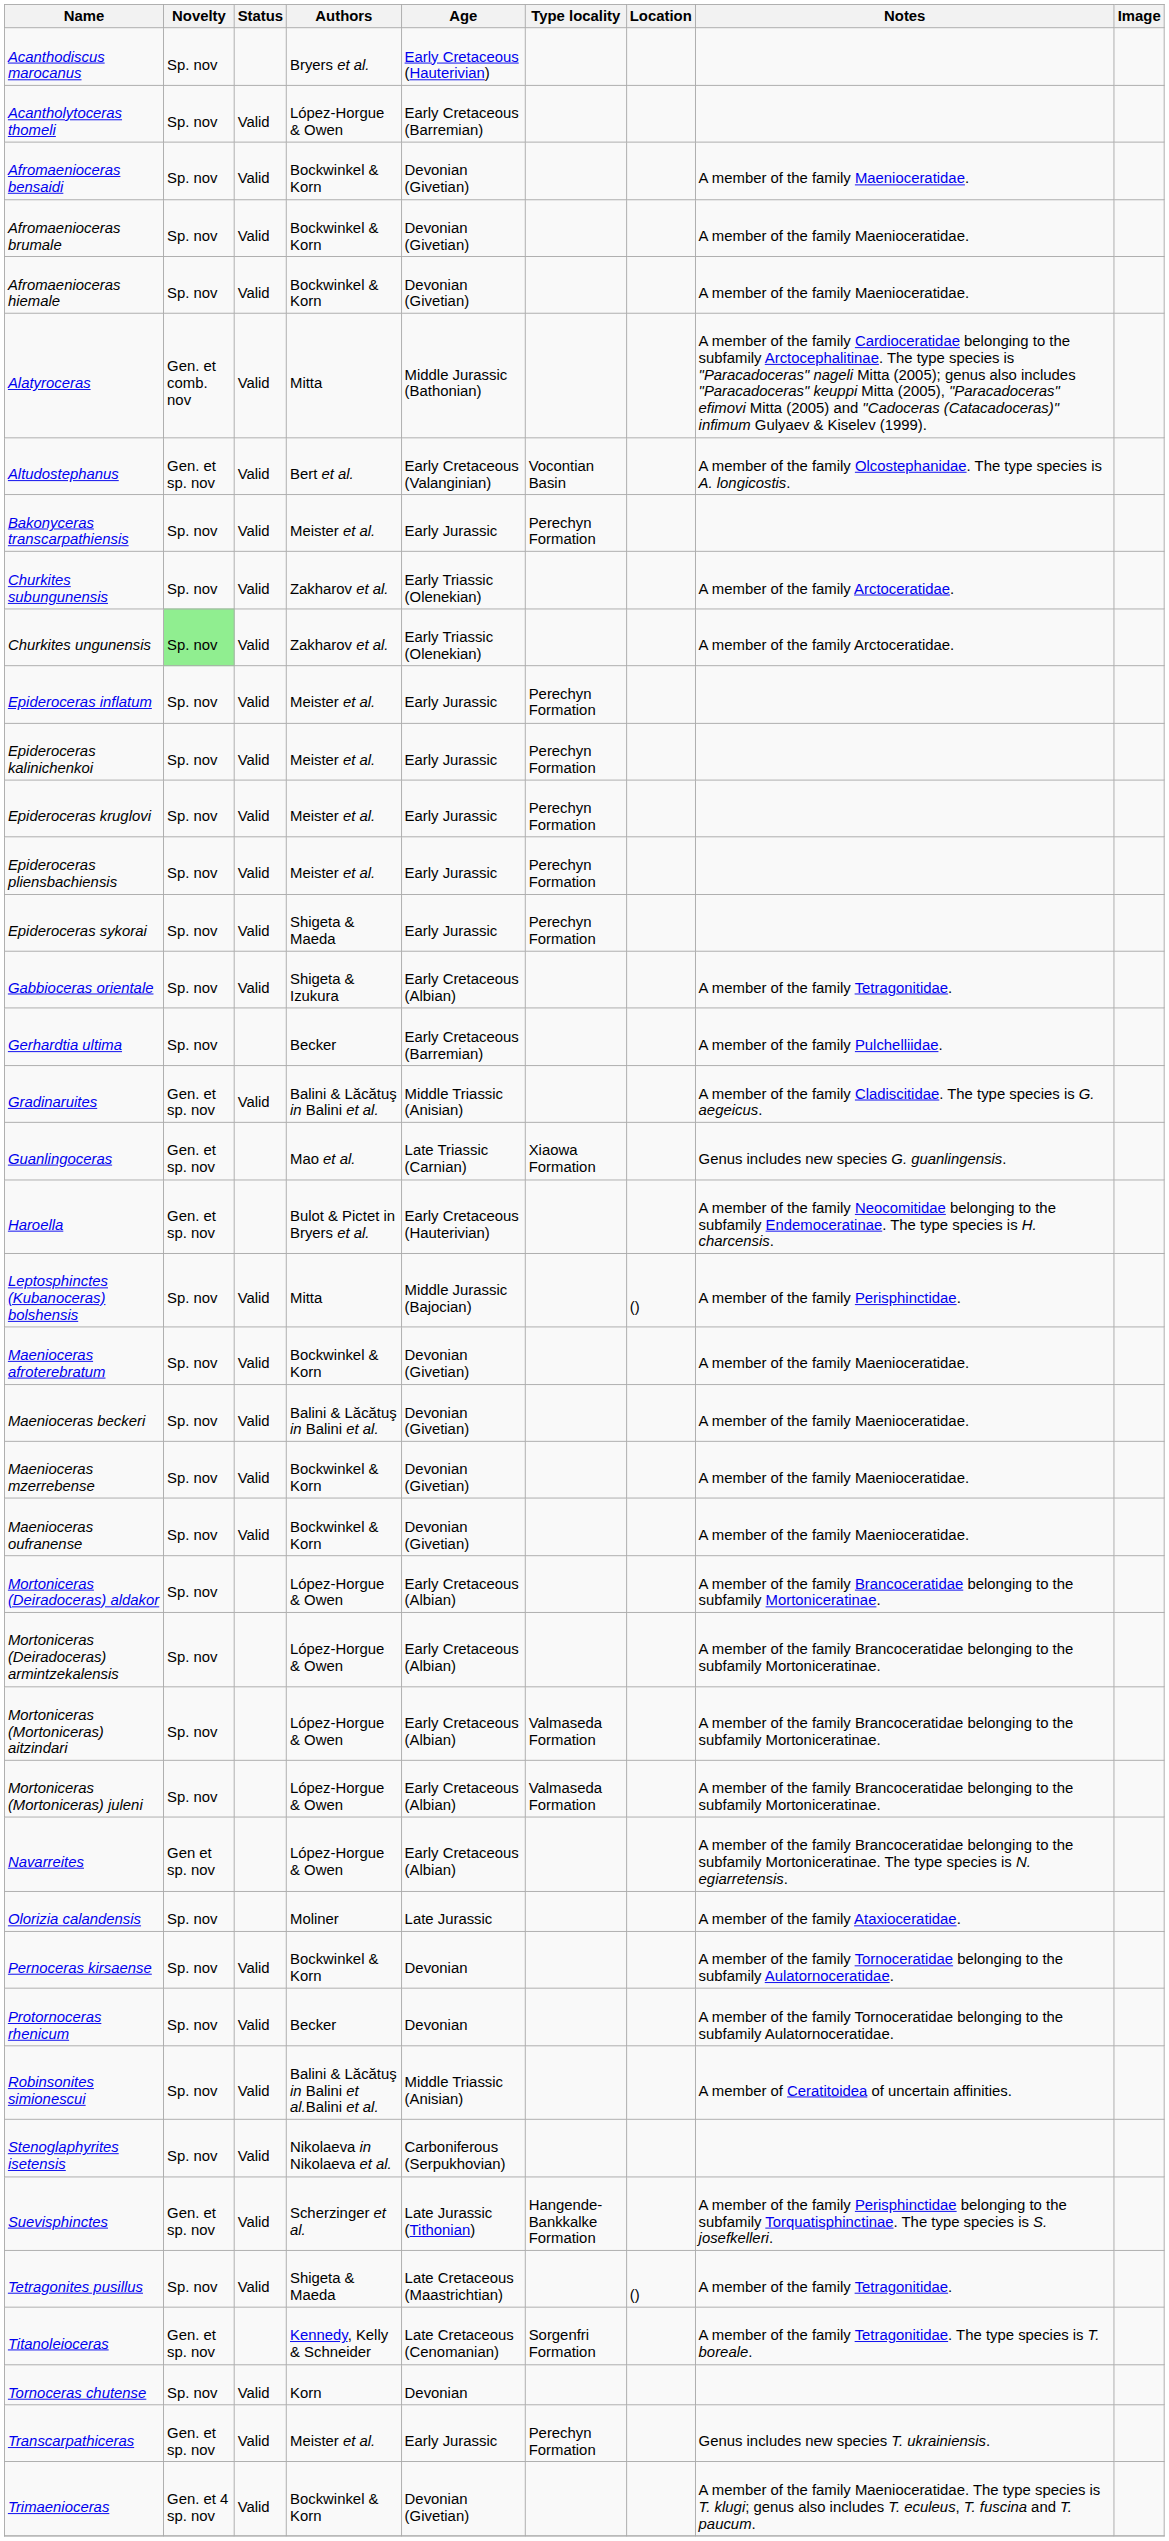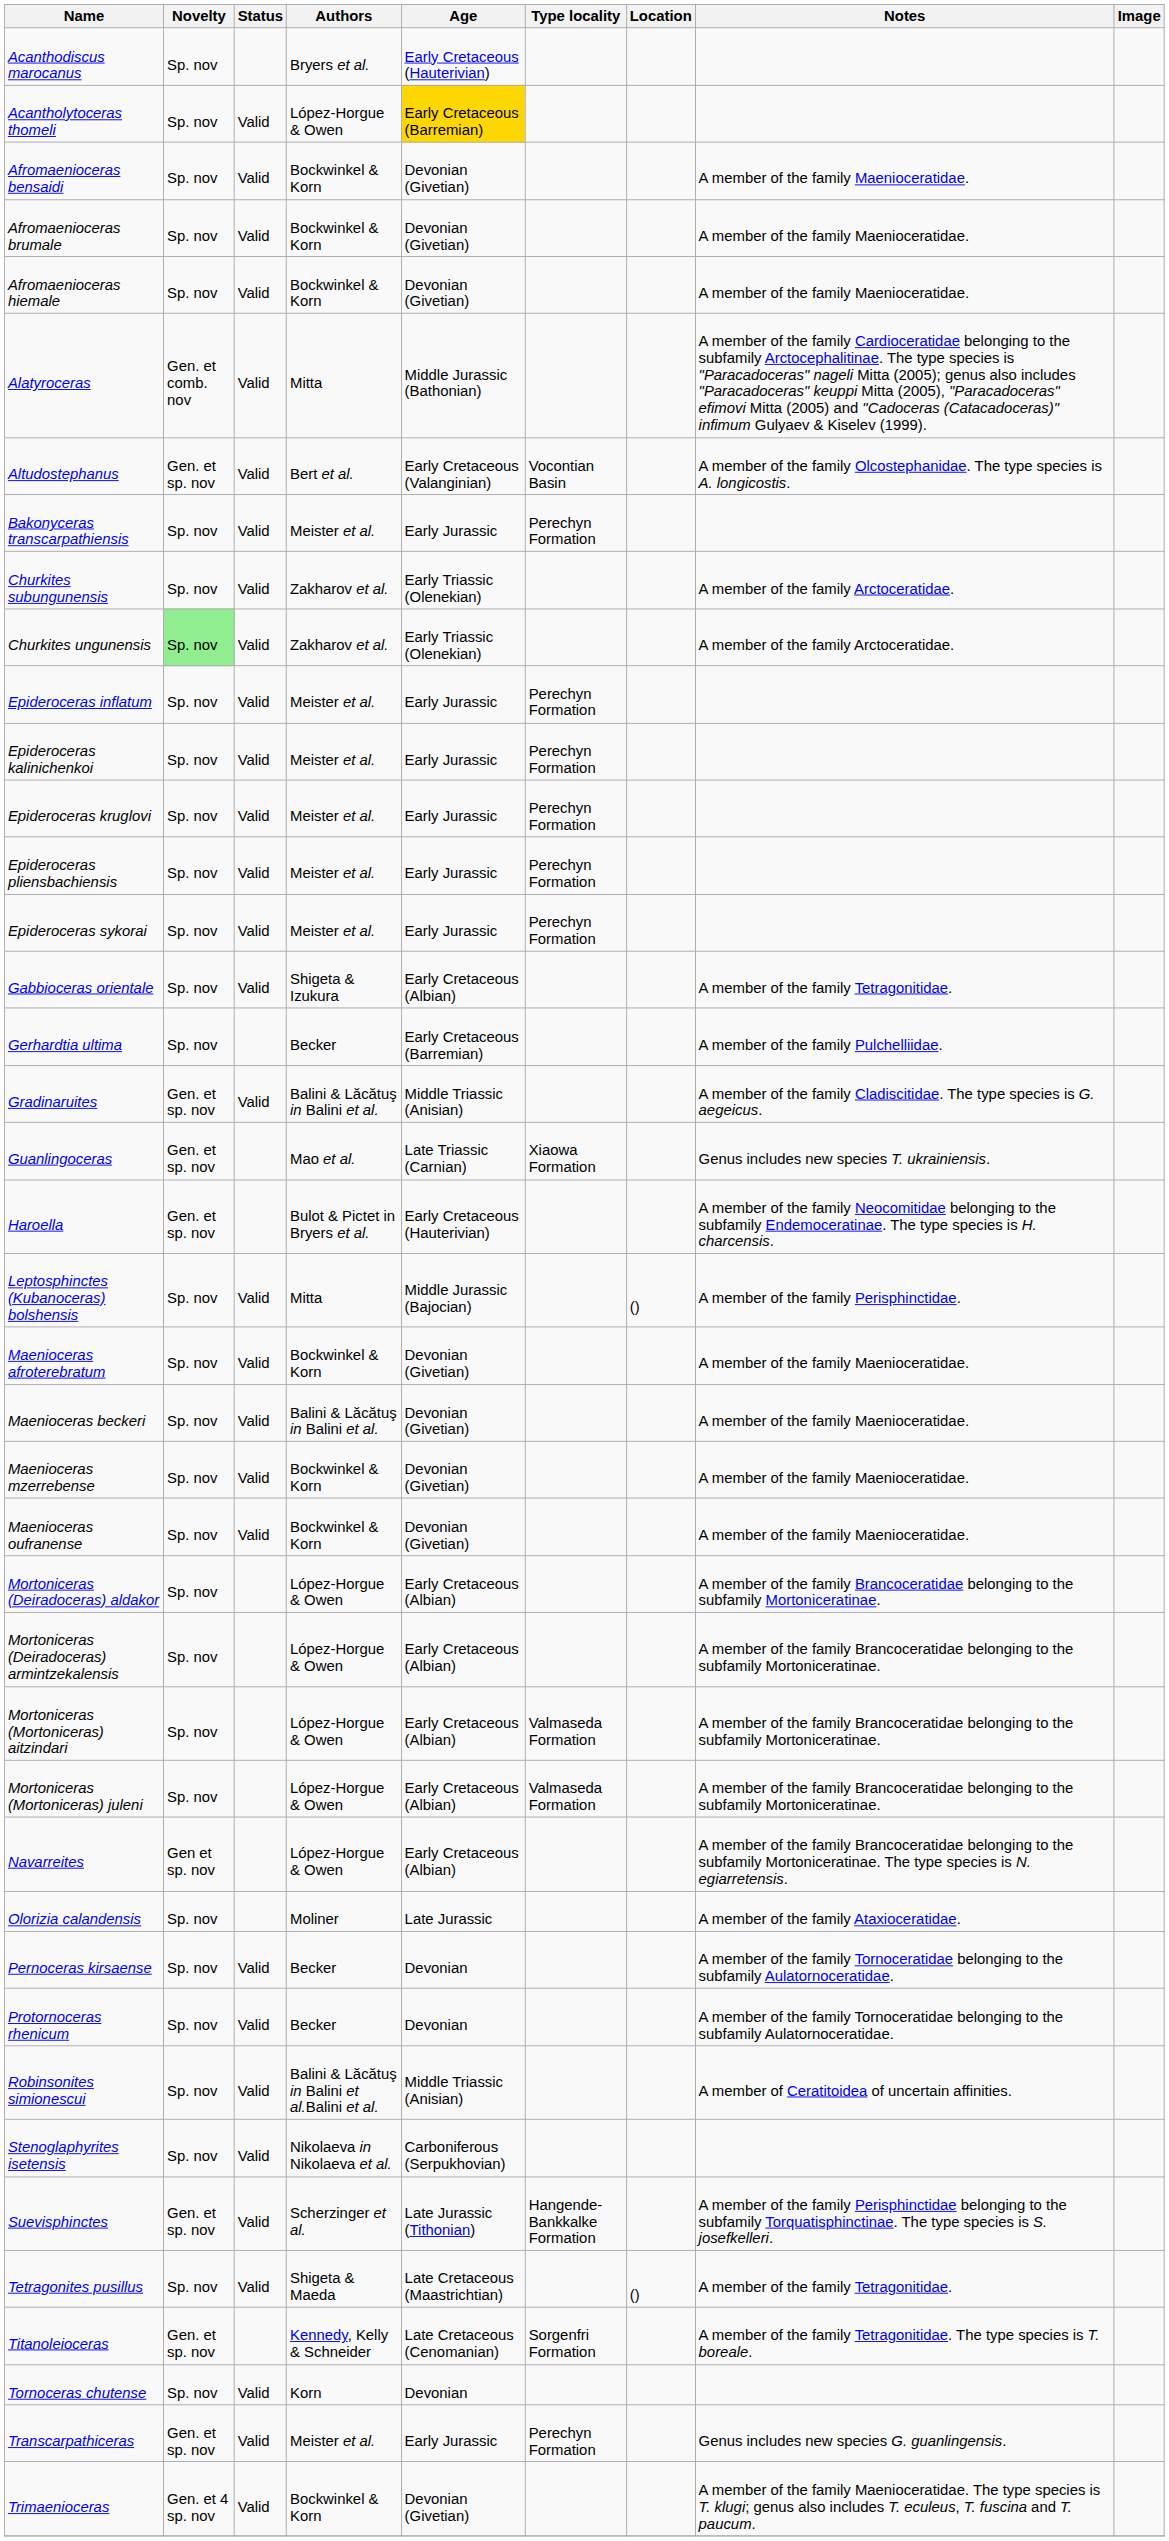(462, 122) no background -> (462, 122) gold background
(322, 931) Shigeta & Maeda -> (333, 931) Meister et al.
(852, 1159) Genus includes new species G. guanlingensis. -> (844, 1159) Genus includes new species T. ukrainiensis.
(334, 1968) Bockwinkel & Korn -> (313, 1968) Becker
(844, 2441) Genus includes new species T. ukrainiensis. -> (852, 2441) Genus includes new species G. guanlingensis.
